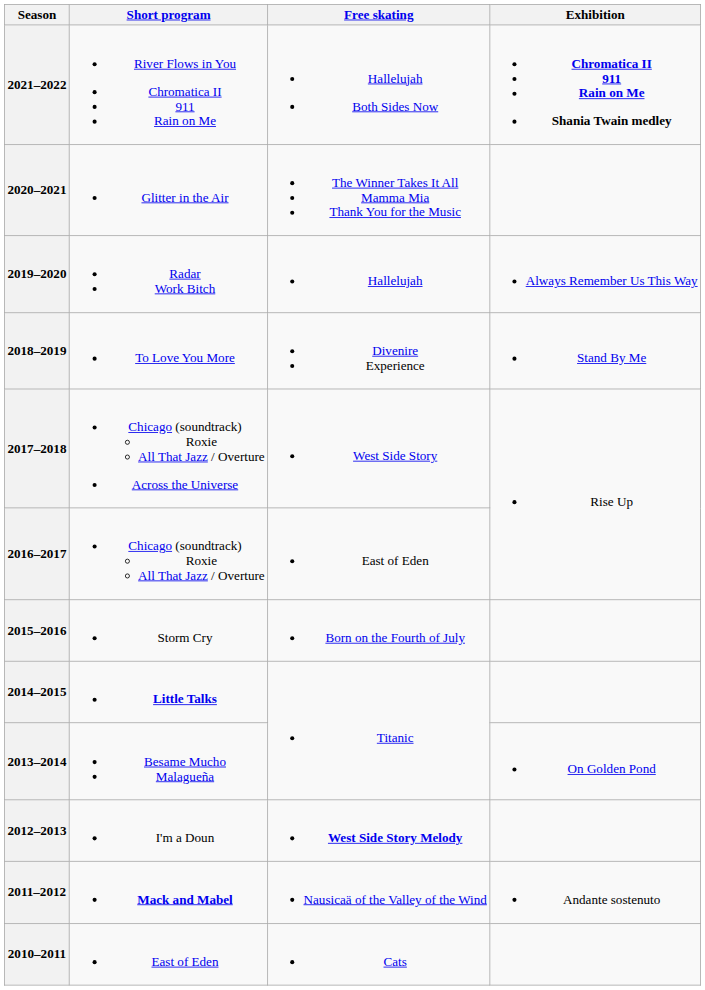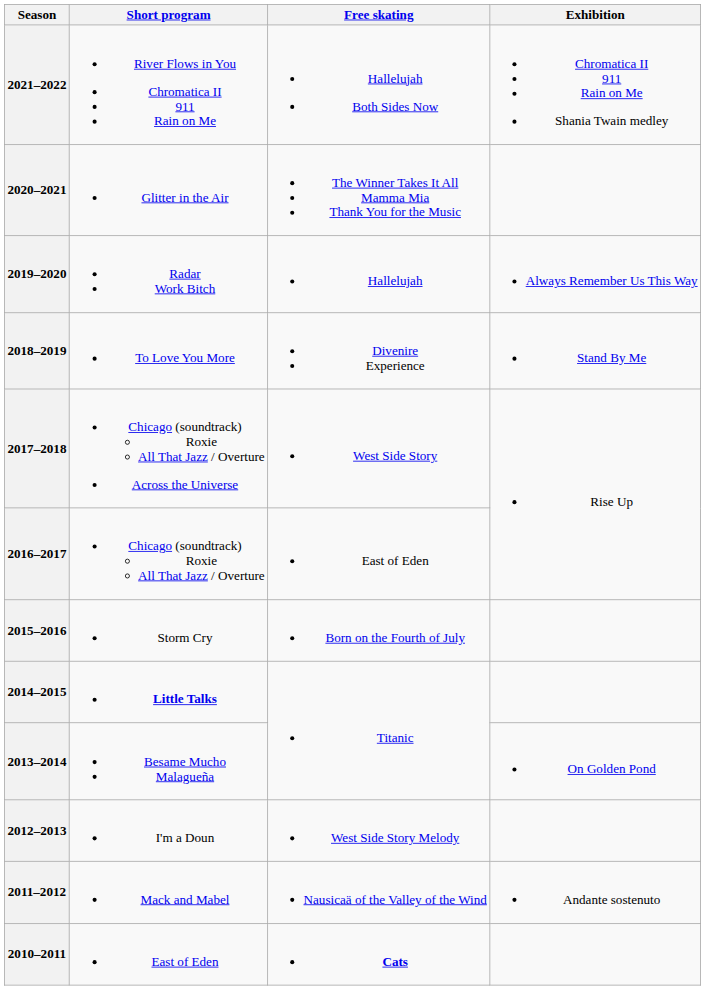(595, 92) bold -> (595, 92) normal
(379, 838) bold -> (379, 838) normal
(169, 900) bold -> (169, 900) normal
(379, 962) normal -> (379, 962) bold
